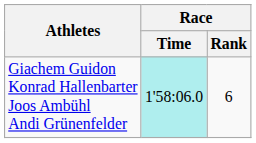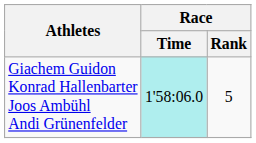(229, 97) 6 -> (229, 97) 5
